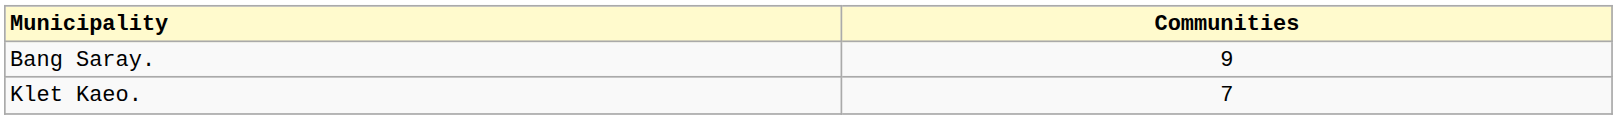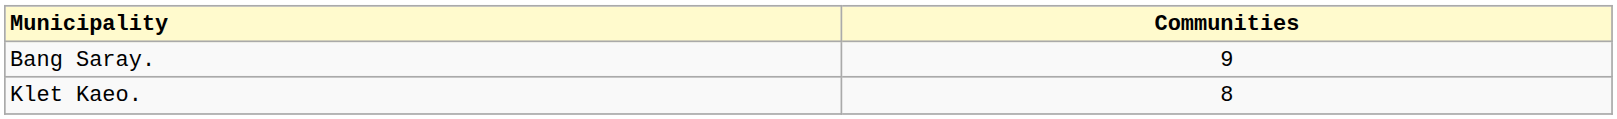(1227, 95) 7 -> (1227, 95) 8
